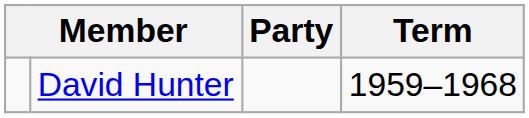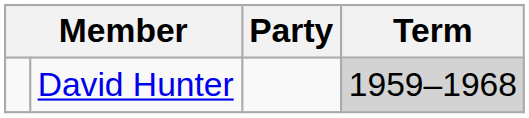(433, 84) no background -> (433, 84) lightgrey background
